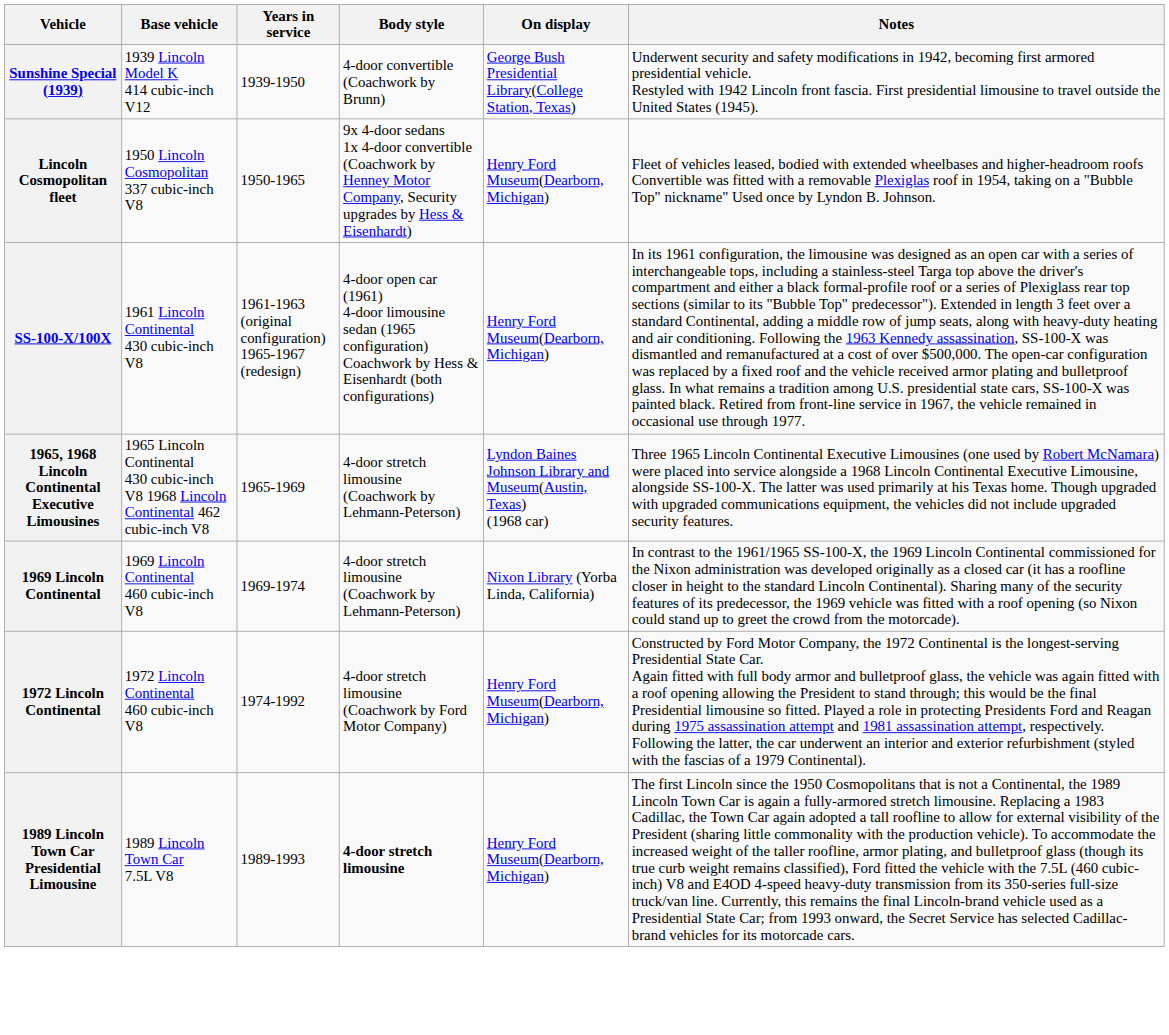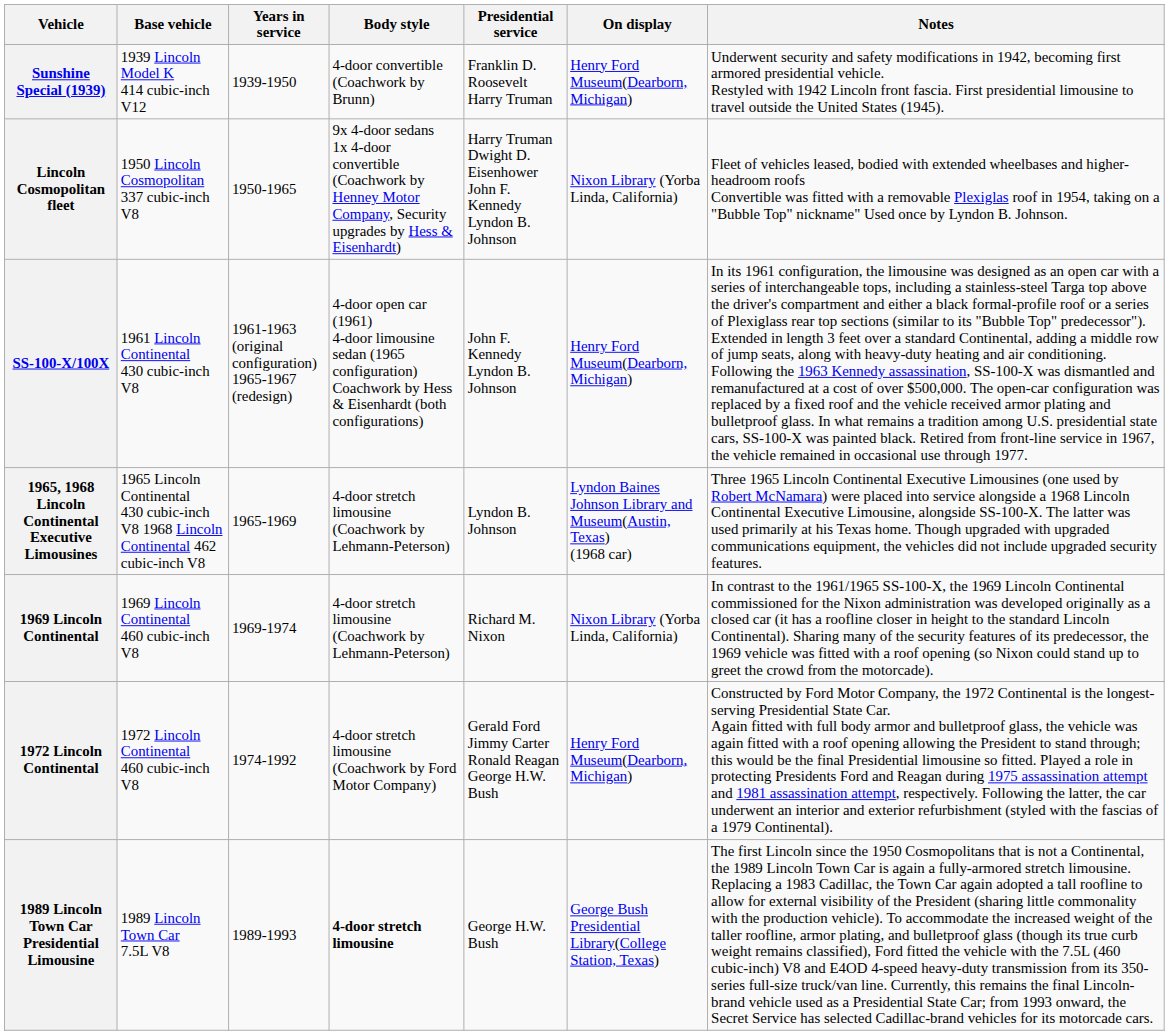+ column: (516, 24)
(535, 81) George Bush Presidential Library(College Station, Texas) -> (629, 81) Henry Ford Museum(Dearborn, Michigan)
(545, 180) Henry Ford Museum(Dearborn, Michigan) -> (635, 189) Nixon Library (Yorba Linda, California)
(545, 859) Henry Ford Museum(Dearborn, Michigan) -> (618, 934) George Bush Presidential Library(College Station, Texas)
